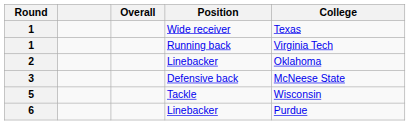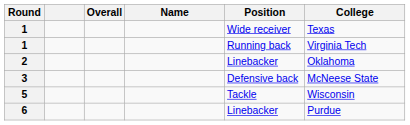+ column: (175, 12)
